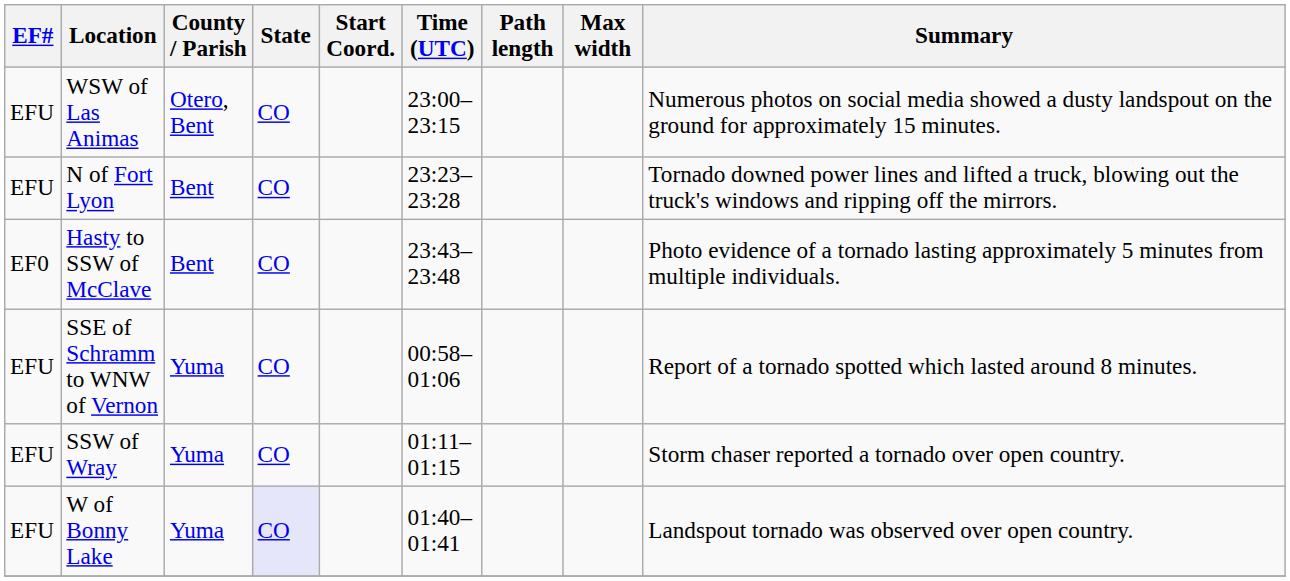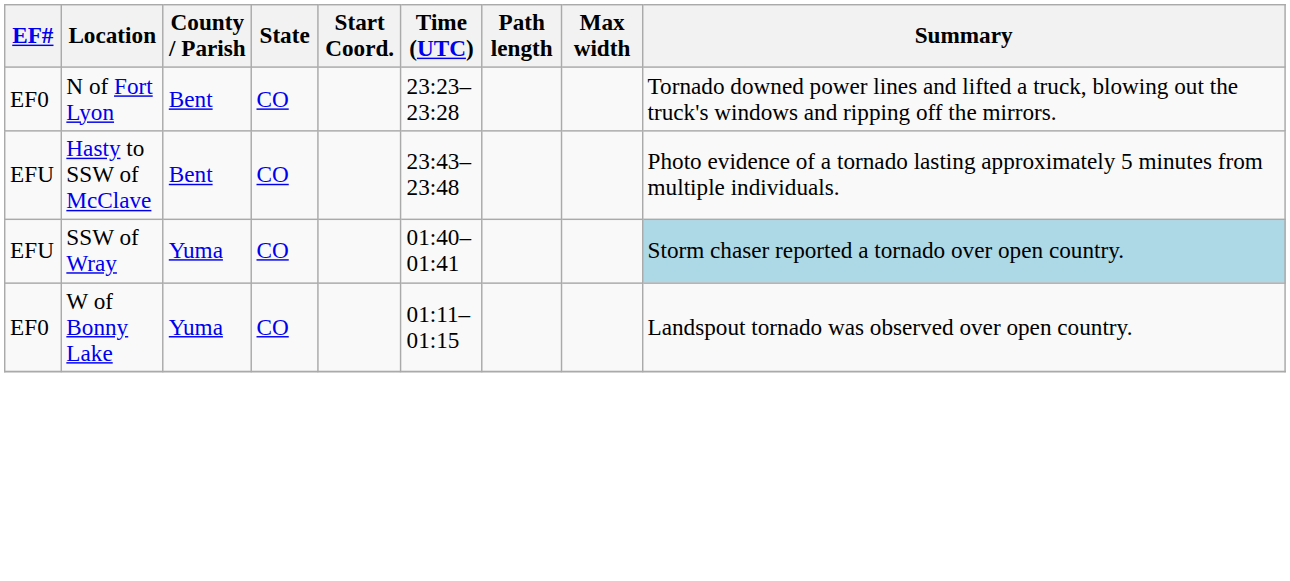- row: (107, 111)
(32, 187) EFU -> (29, 98) EF0
(29, 263) EF0 -> (32, 174) EFU
- row: (112, 365)
(439, 454) 01:11–01:15 -> (439, 250) 01:40–01:41
(887, 454) no background -> (886, 250) lightblue background
(32, 530) EFU -> (29, 326) EF0
(274, 530) lavender background -> (273, 326) no background
(440, 530) 01:40–01:41 -> (438, 326) 01:11–01:15
